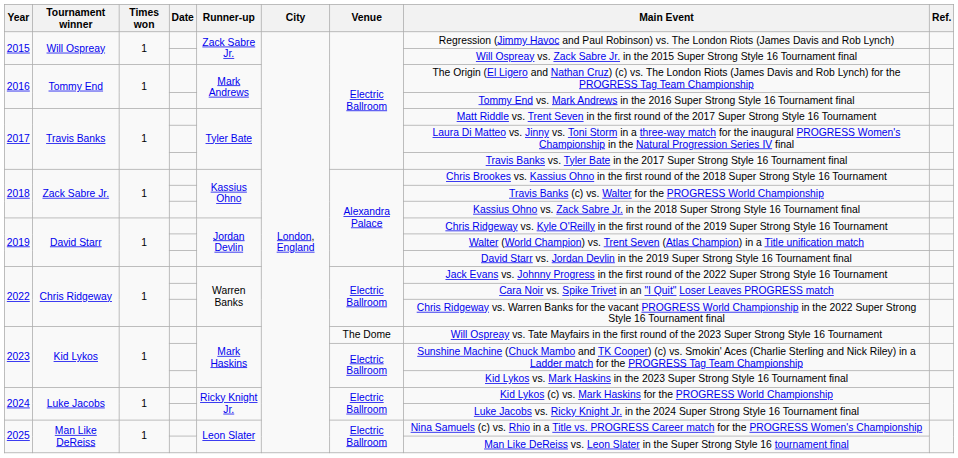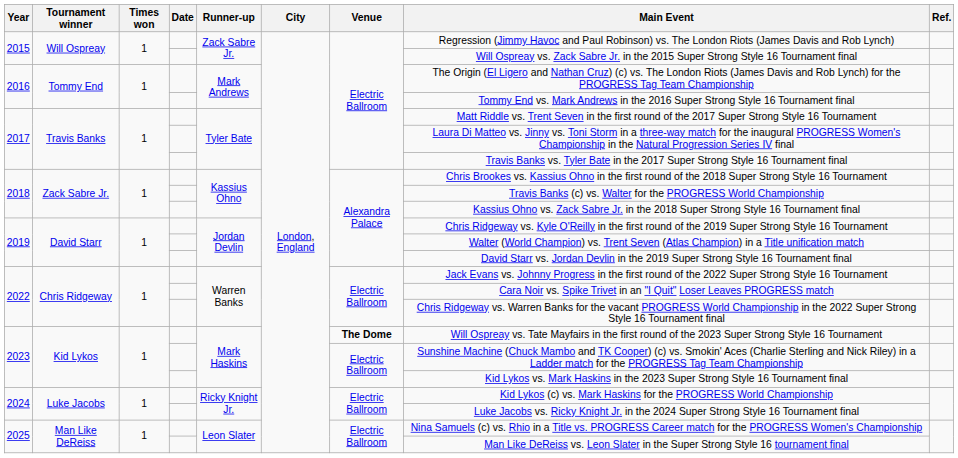(367, 335) normal -> (367, 335) bold
